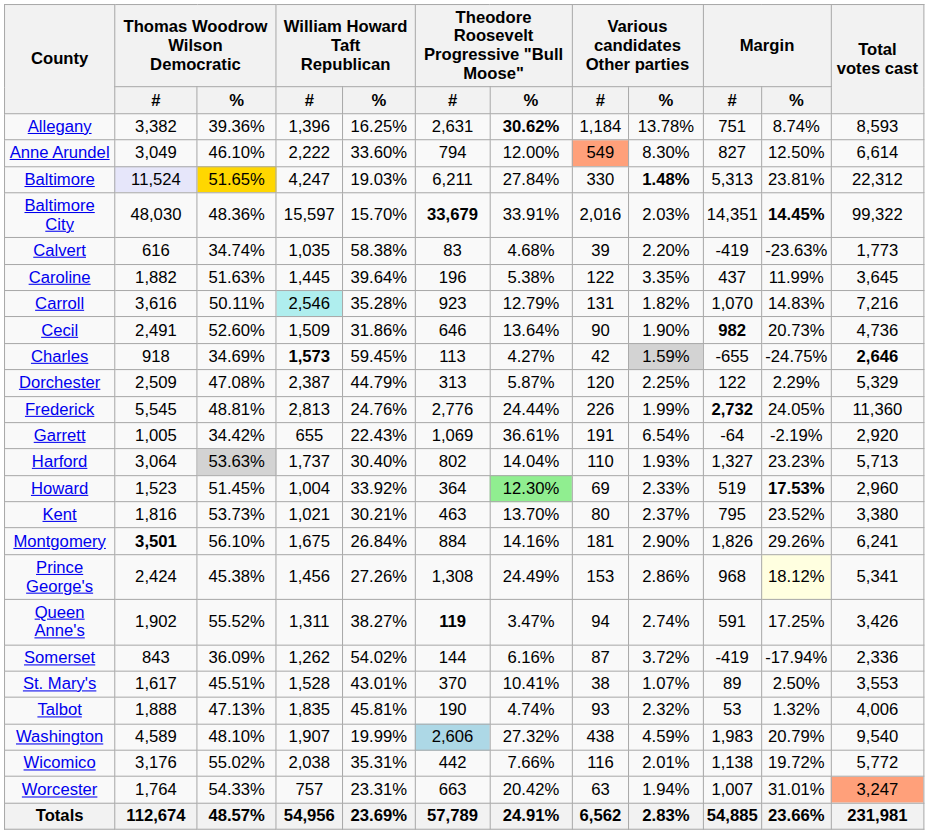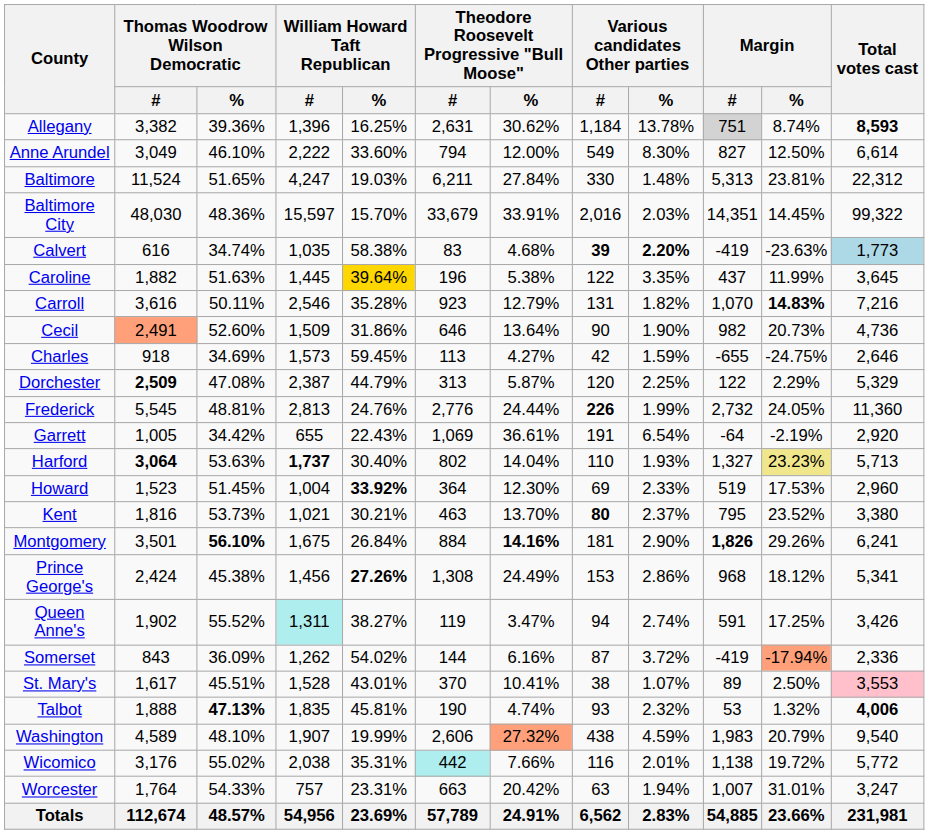(531, 126) bold -> (531, 126) normal
(732, 126) no background -> (732, 126) lightgrey background
(877, 126) normal -> (877, 126) bold
(600, 153) lightsalmon background -> (600, 153) no background
(156, 179) lavender background -> (156, 179) no background
(237, 179) gold background -> (237, 179) no background
(666, 179) bold -> (666, 179) normal
(453, 215) bold -> (453, 215) normal
(796, 215) bold -> (796, 215) normal
(600, 250) normal -> (600, 250) bold
(666, 250) normal -> (666, 250) bold
(877, 250) no background -> (877, 250) lightblue background
(379, 277) no background -> (379, 277) gold background
(309, 303) paleturquoise background -> (309, 303) no background
(796, 303) normal -> (796, 303) bold
(156, 330) no background -> (156, 330) lightsalmon background
(732, 330) bold -> (732, 330) normal
(309, 356) bold -> (309, 356) normal
(666, 356) lightgrey background -> (666, 356) no background
(877, 356) bold -> (877, 356) normal
(156, 382) normal -> (156, 382) bold
(600, 409) normal -> (600, 409) bold
(732, 409) bold -> (732, 409) normal
(156, 462) normal -> (156, 462) bold
(237, 462) lightgrey background -> (237, 462) no background
(309, 462) normal -> (309, 462) bold
(796, 462) no background -> (796, 462) khaki background
(379, 488) normal -> (379, 488) bold
(531, 488) lightgreen background -> (531, 488) no background
(796, 488) bold -> (796, 488) normal
(600, 514) normal -> (600, 514) bold
(156, 541) bold -> (156, 541) normal
(237, 541) normal -> (237, 541) bold
(531, 541) normal -> (531, 541) bold
(732, 541) normal -> (732, 541) bold
(379, 576) normal -> (379, 576) bold
(796, 576) lightyellow background -> (796, 576) no background
(309, 622) no background -> (309, 622) paleturquoise background
(453, 622) bold -> (453, 622) normal
(796, 657) no background -> (796, 657) lightsalmon background
(877, 684) no background -> (877, 684) pink background
(237, 710) normal -> (237, 710) bold
(877, 710) normal -> (877, 710) bold
(453, 736) lightblue background -> (453, 736) no background
(531, 736) no background -> (531, 736) lightsalmon background
(453, 763) no background -> (453, 763) paleturquoise background
(877, 789) lightsalmon background -> (877, 789) no background
